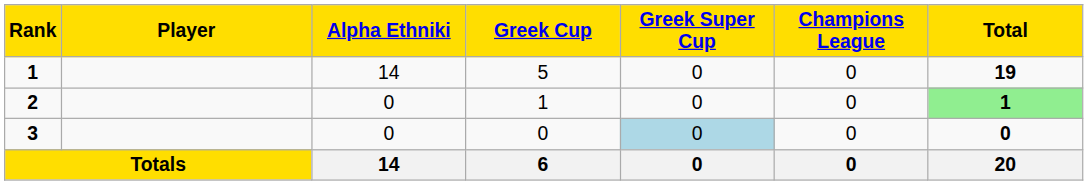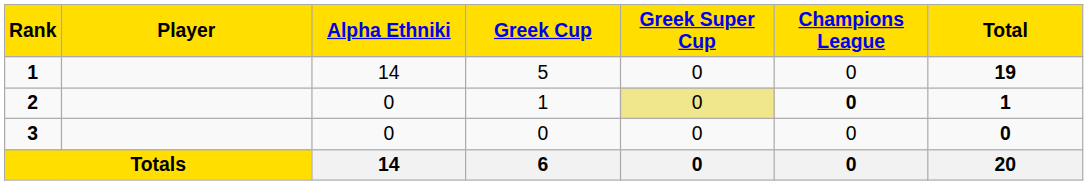(697, 103) no background -> (697, 103) khaki background
(851, 103) normal -> (851, 103) bold
(1005, 103) lightgreen background -> (1005, 103) no background
(697, 133) lightblue background -> (697, 133) no background
